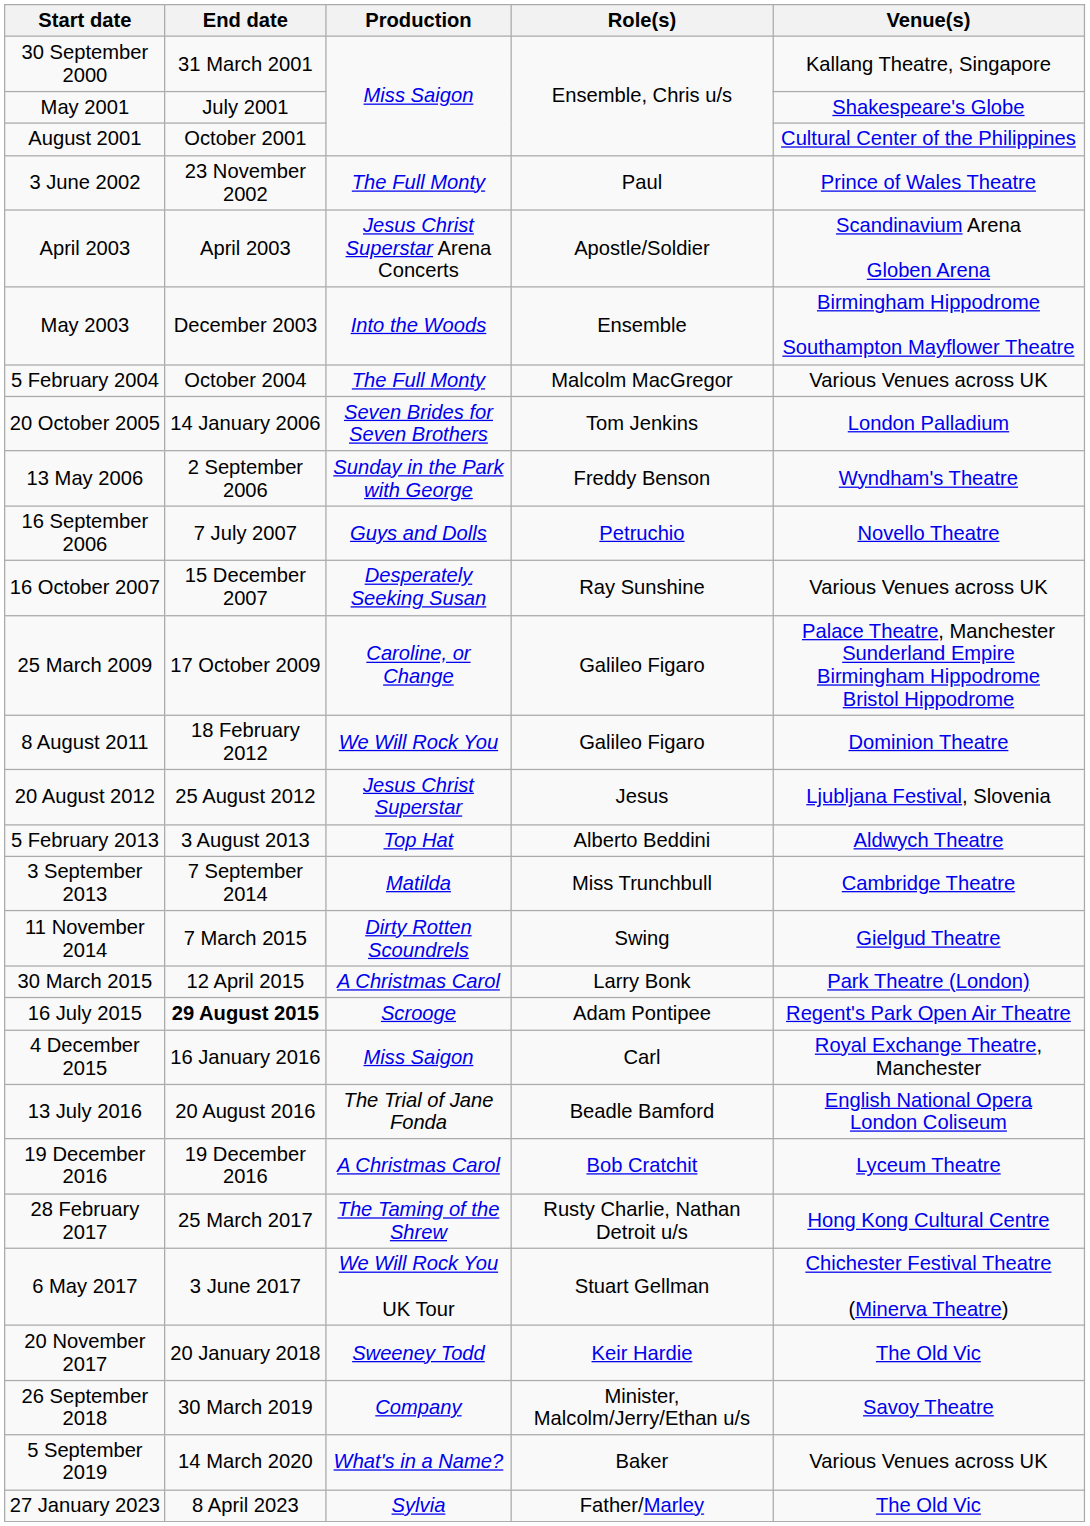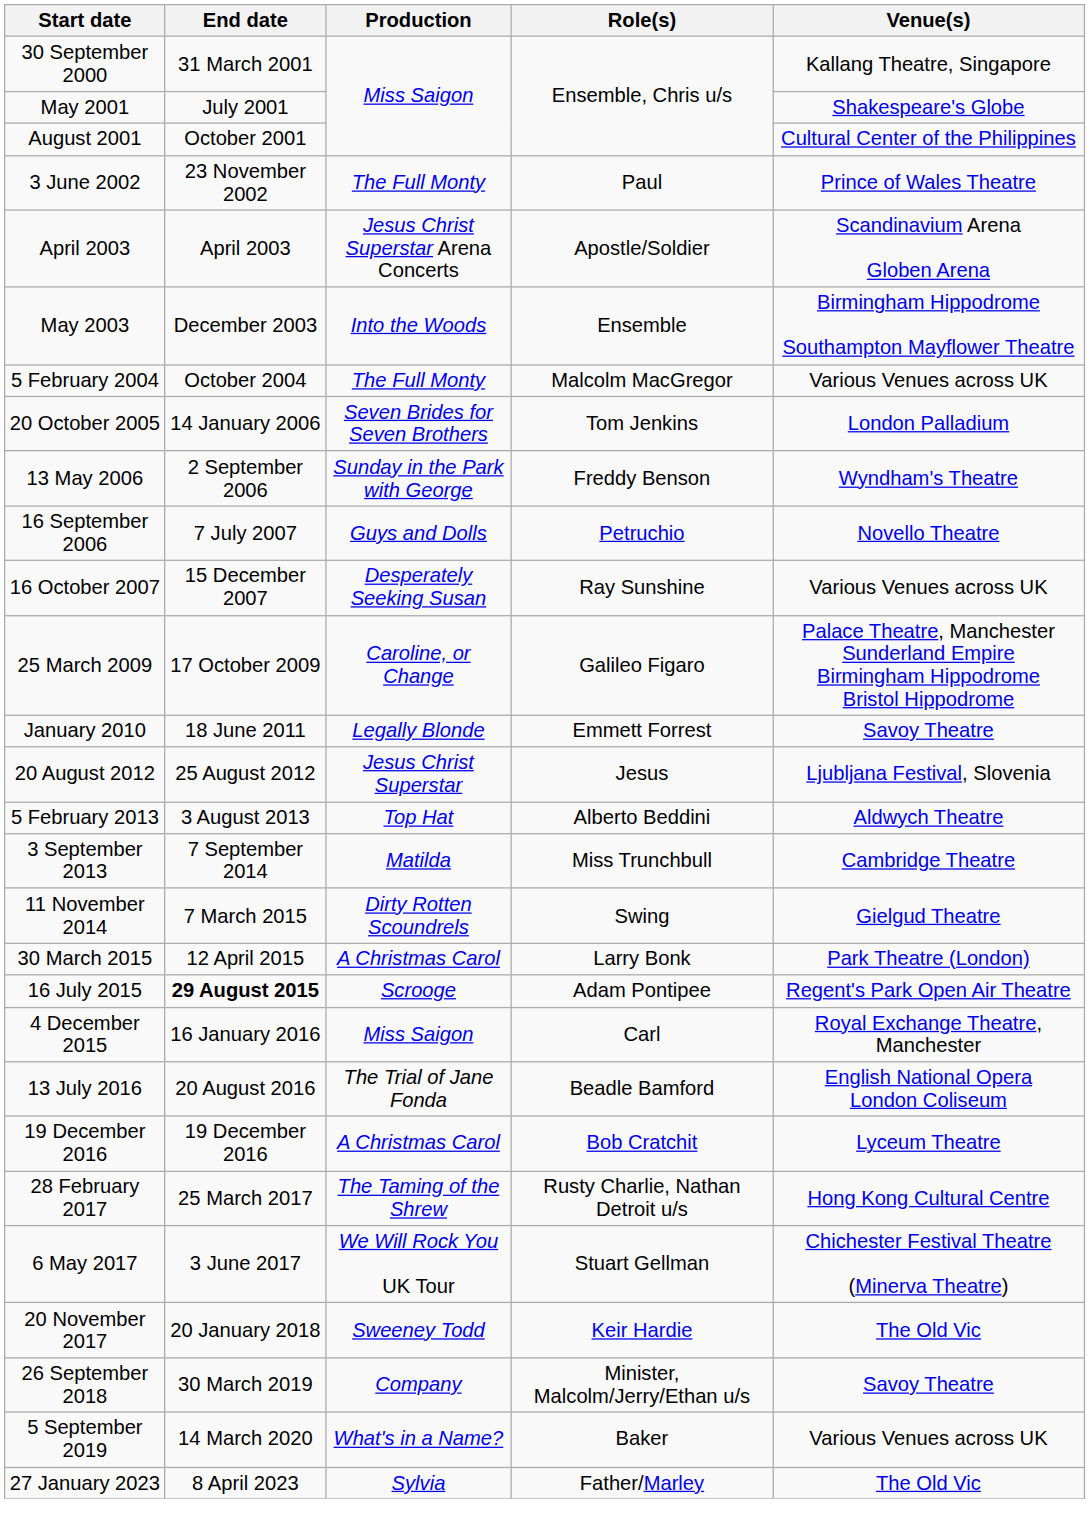+ row: (85, 730)
- row: (85, 742)
